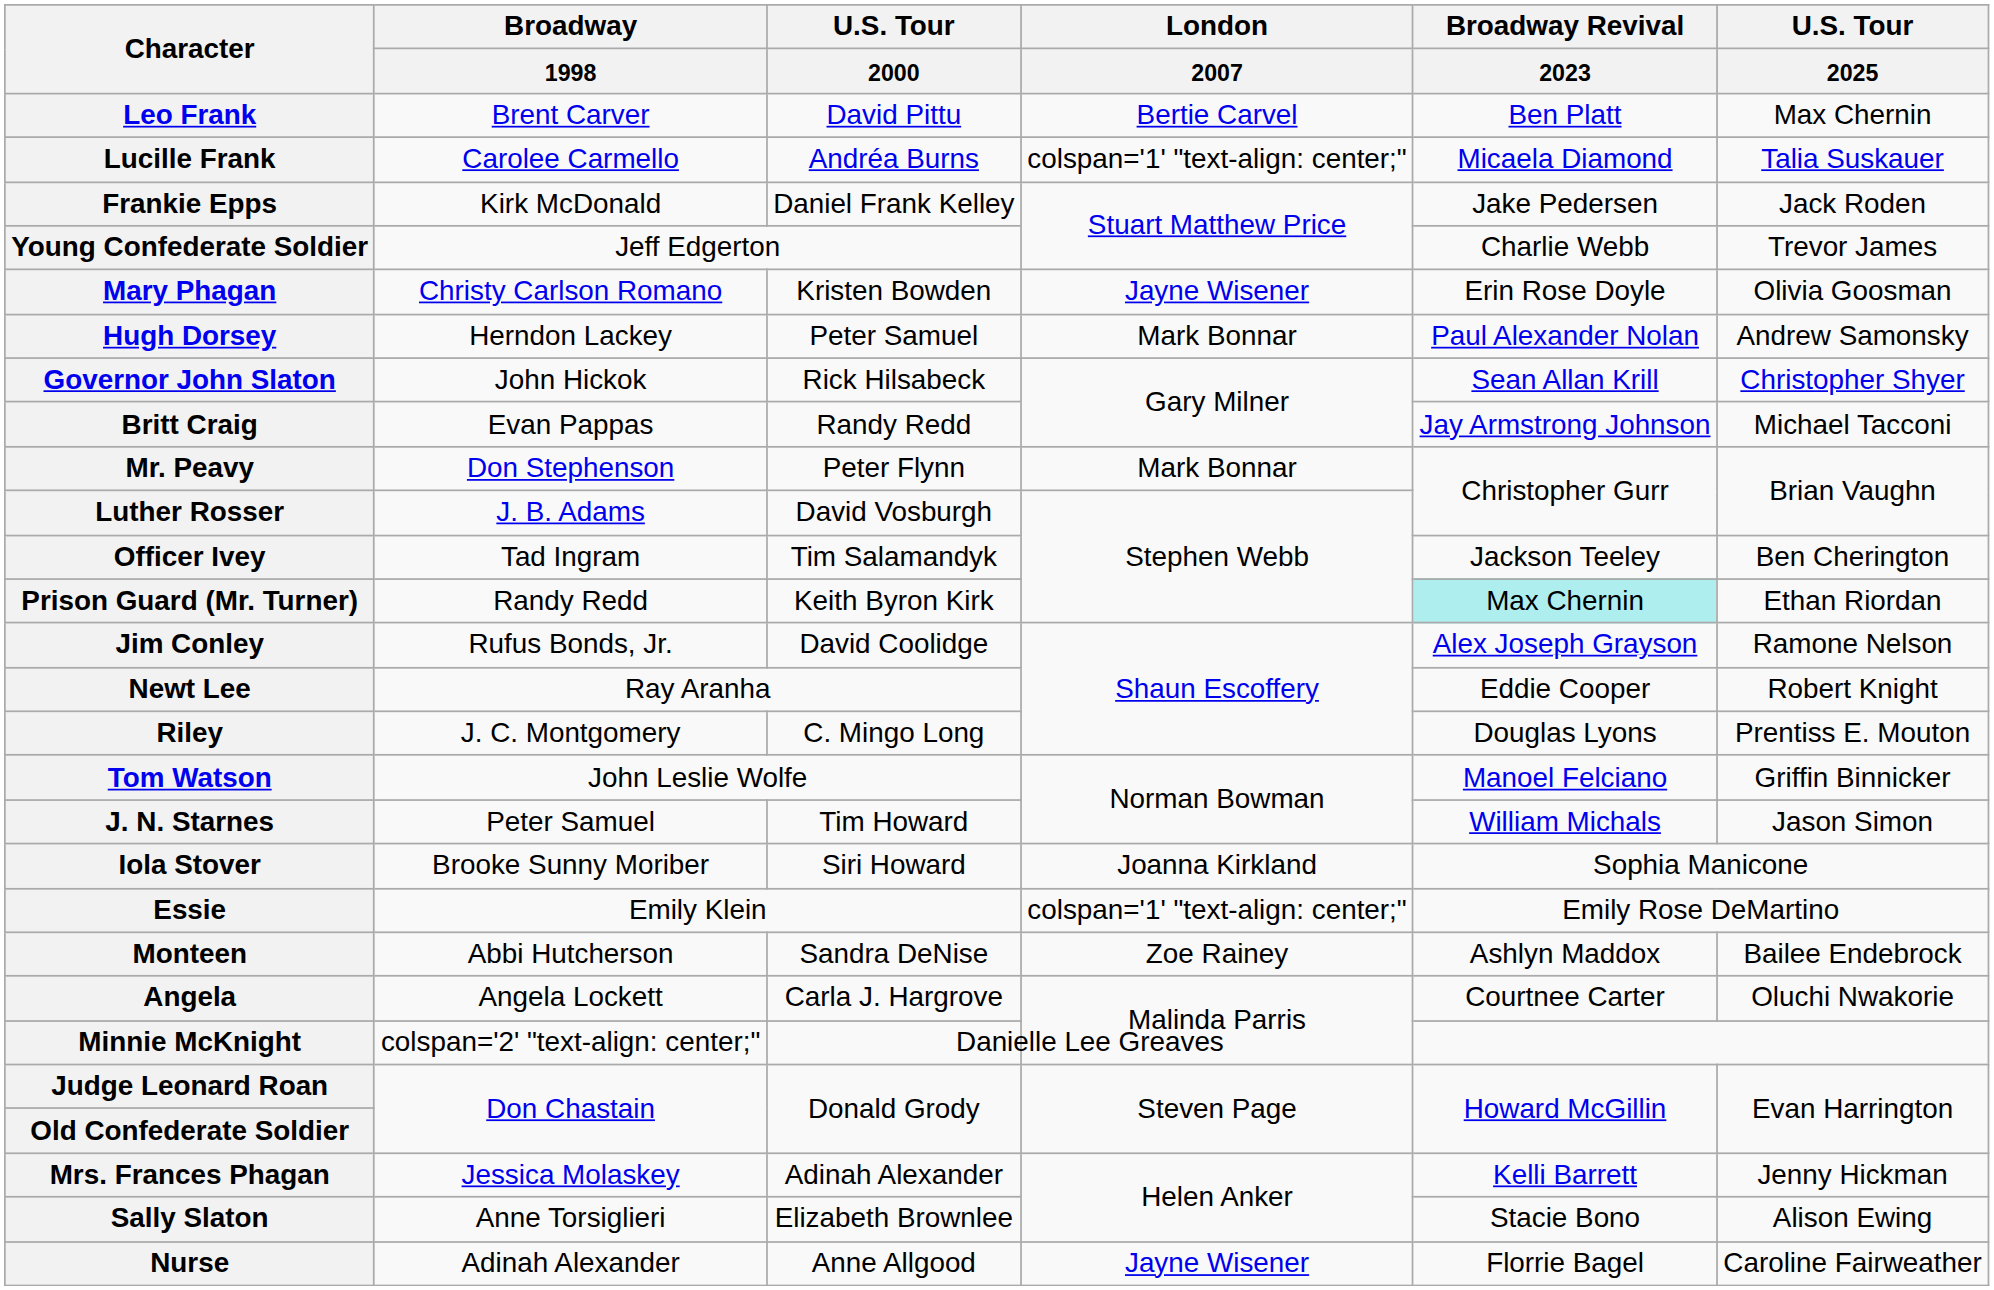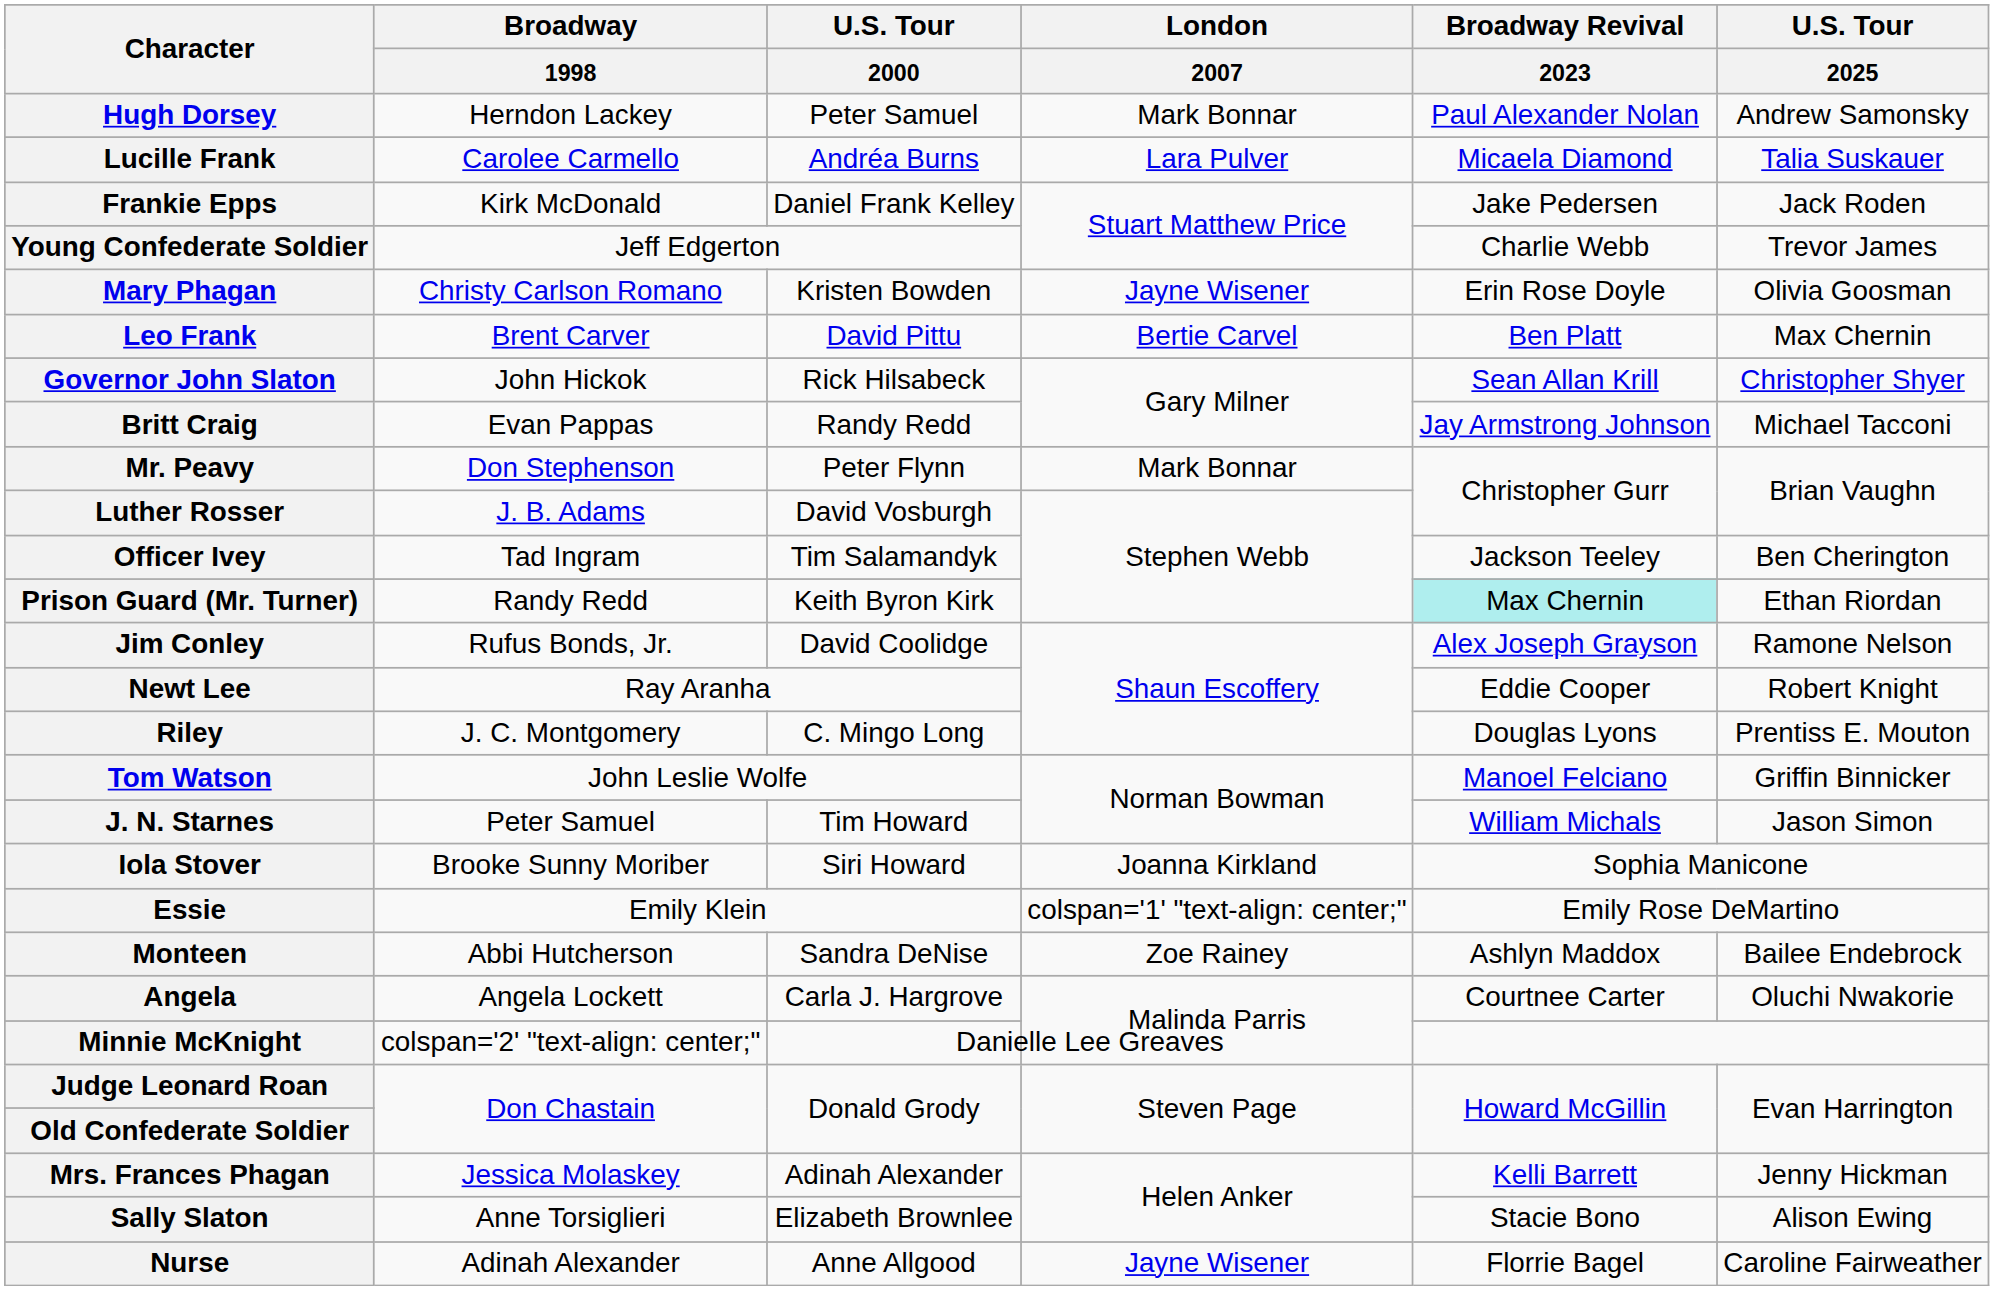rows swapped: (190, 114) <-> (190, 335)
(1217, 159) colspan='1' "text-align: center;" -> (1217, 159) Lara Pulver
